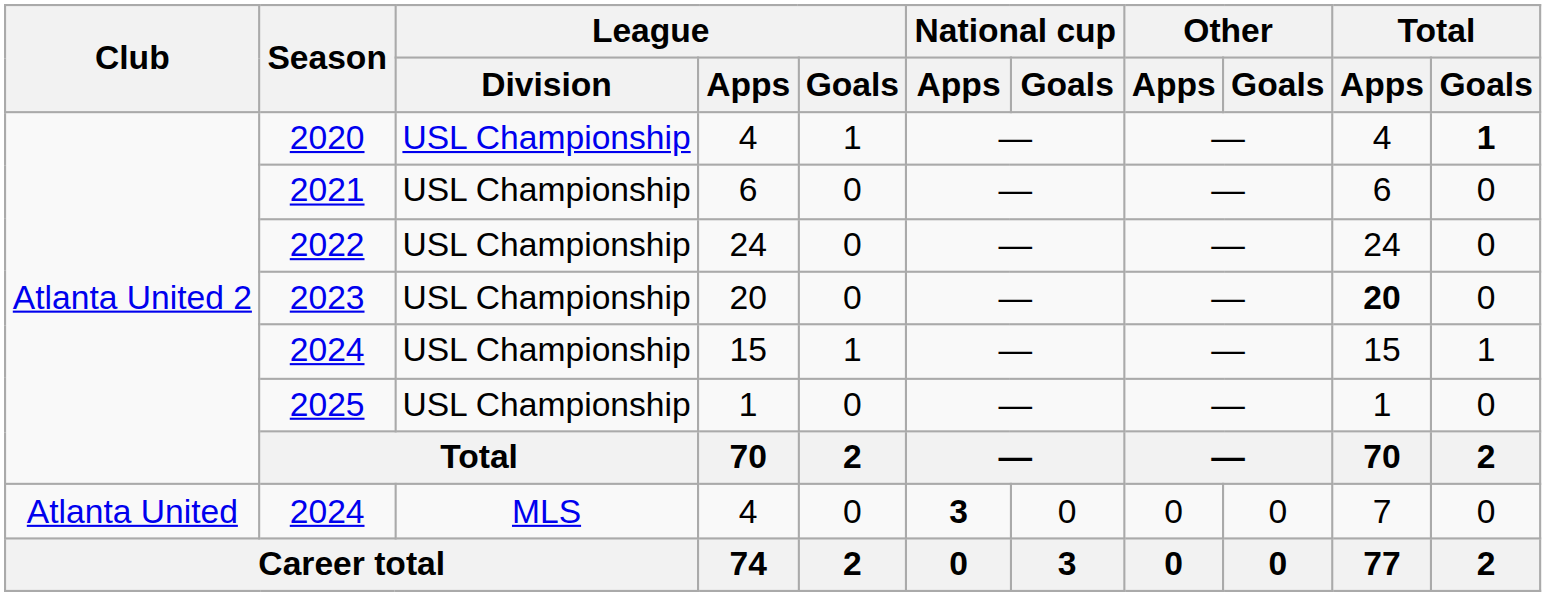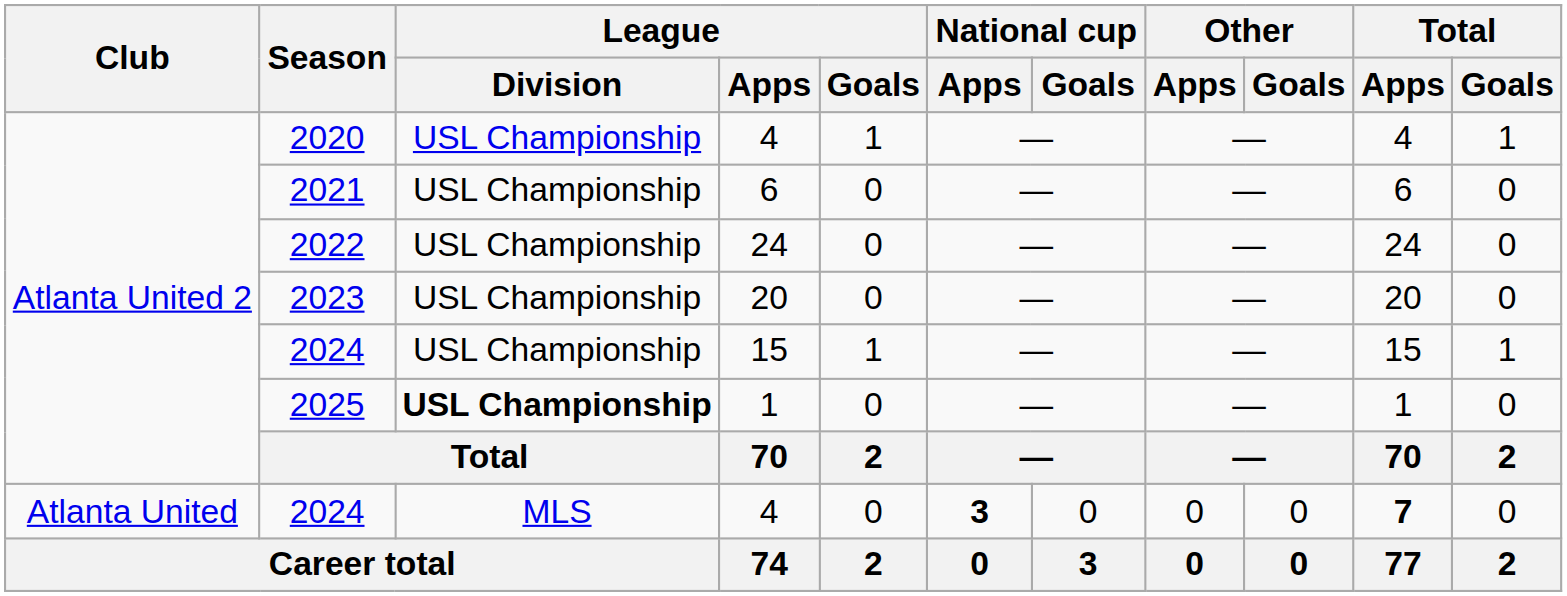(1486, 137) bold -> (1507, 137) normal
(1382, 297) bold -> (1403, 297) normal
(547, 404) normal -> (557, 404) bold
(1382, 510) normal -> (1403, 510) bold
